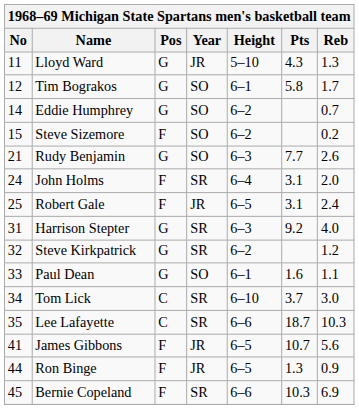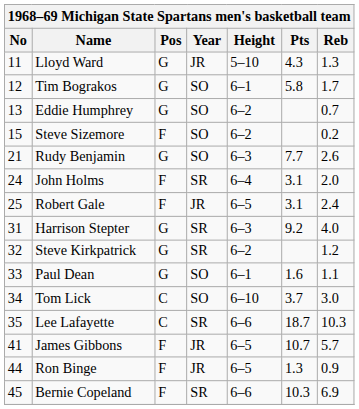(15, 110) 14 -> (15, 110) 13
(199, 298) SR -> (199, 298) SO
(330, 345) 5.6 -> (330, 345) 5.7
